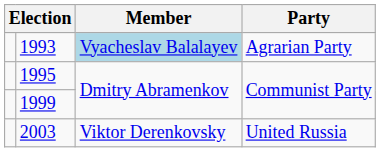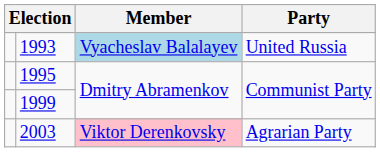(299, 47) Agrarian Party -> (296, 47) United Russia
(153, 132) no background -> (153, 132) pink background
(296, 132) United Russia -> (299, 132) Agrarian Party
